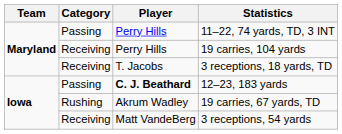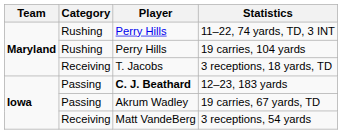(81, 31) Passing -> (82, 31) Rushing
(86, 49) Receiving -> (82, 49) Rushing
(82, 102) Rushing -> (81, 102) Passing
